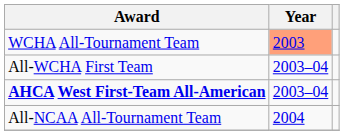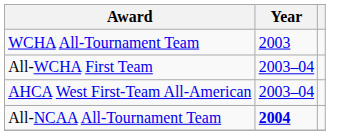(289, 42) lightsalmon background -> (275, 42) no background
(137, 92) bold -> (130, 92) normal
(289, 117) normal -> (275, 117) bold
